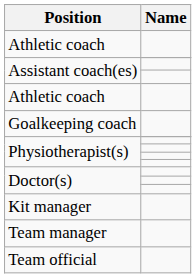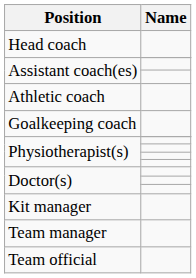(57, 44) Athletic coach -> (47, 44) Head coach
